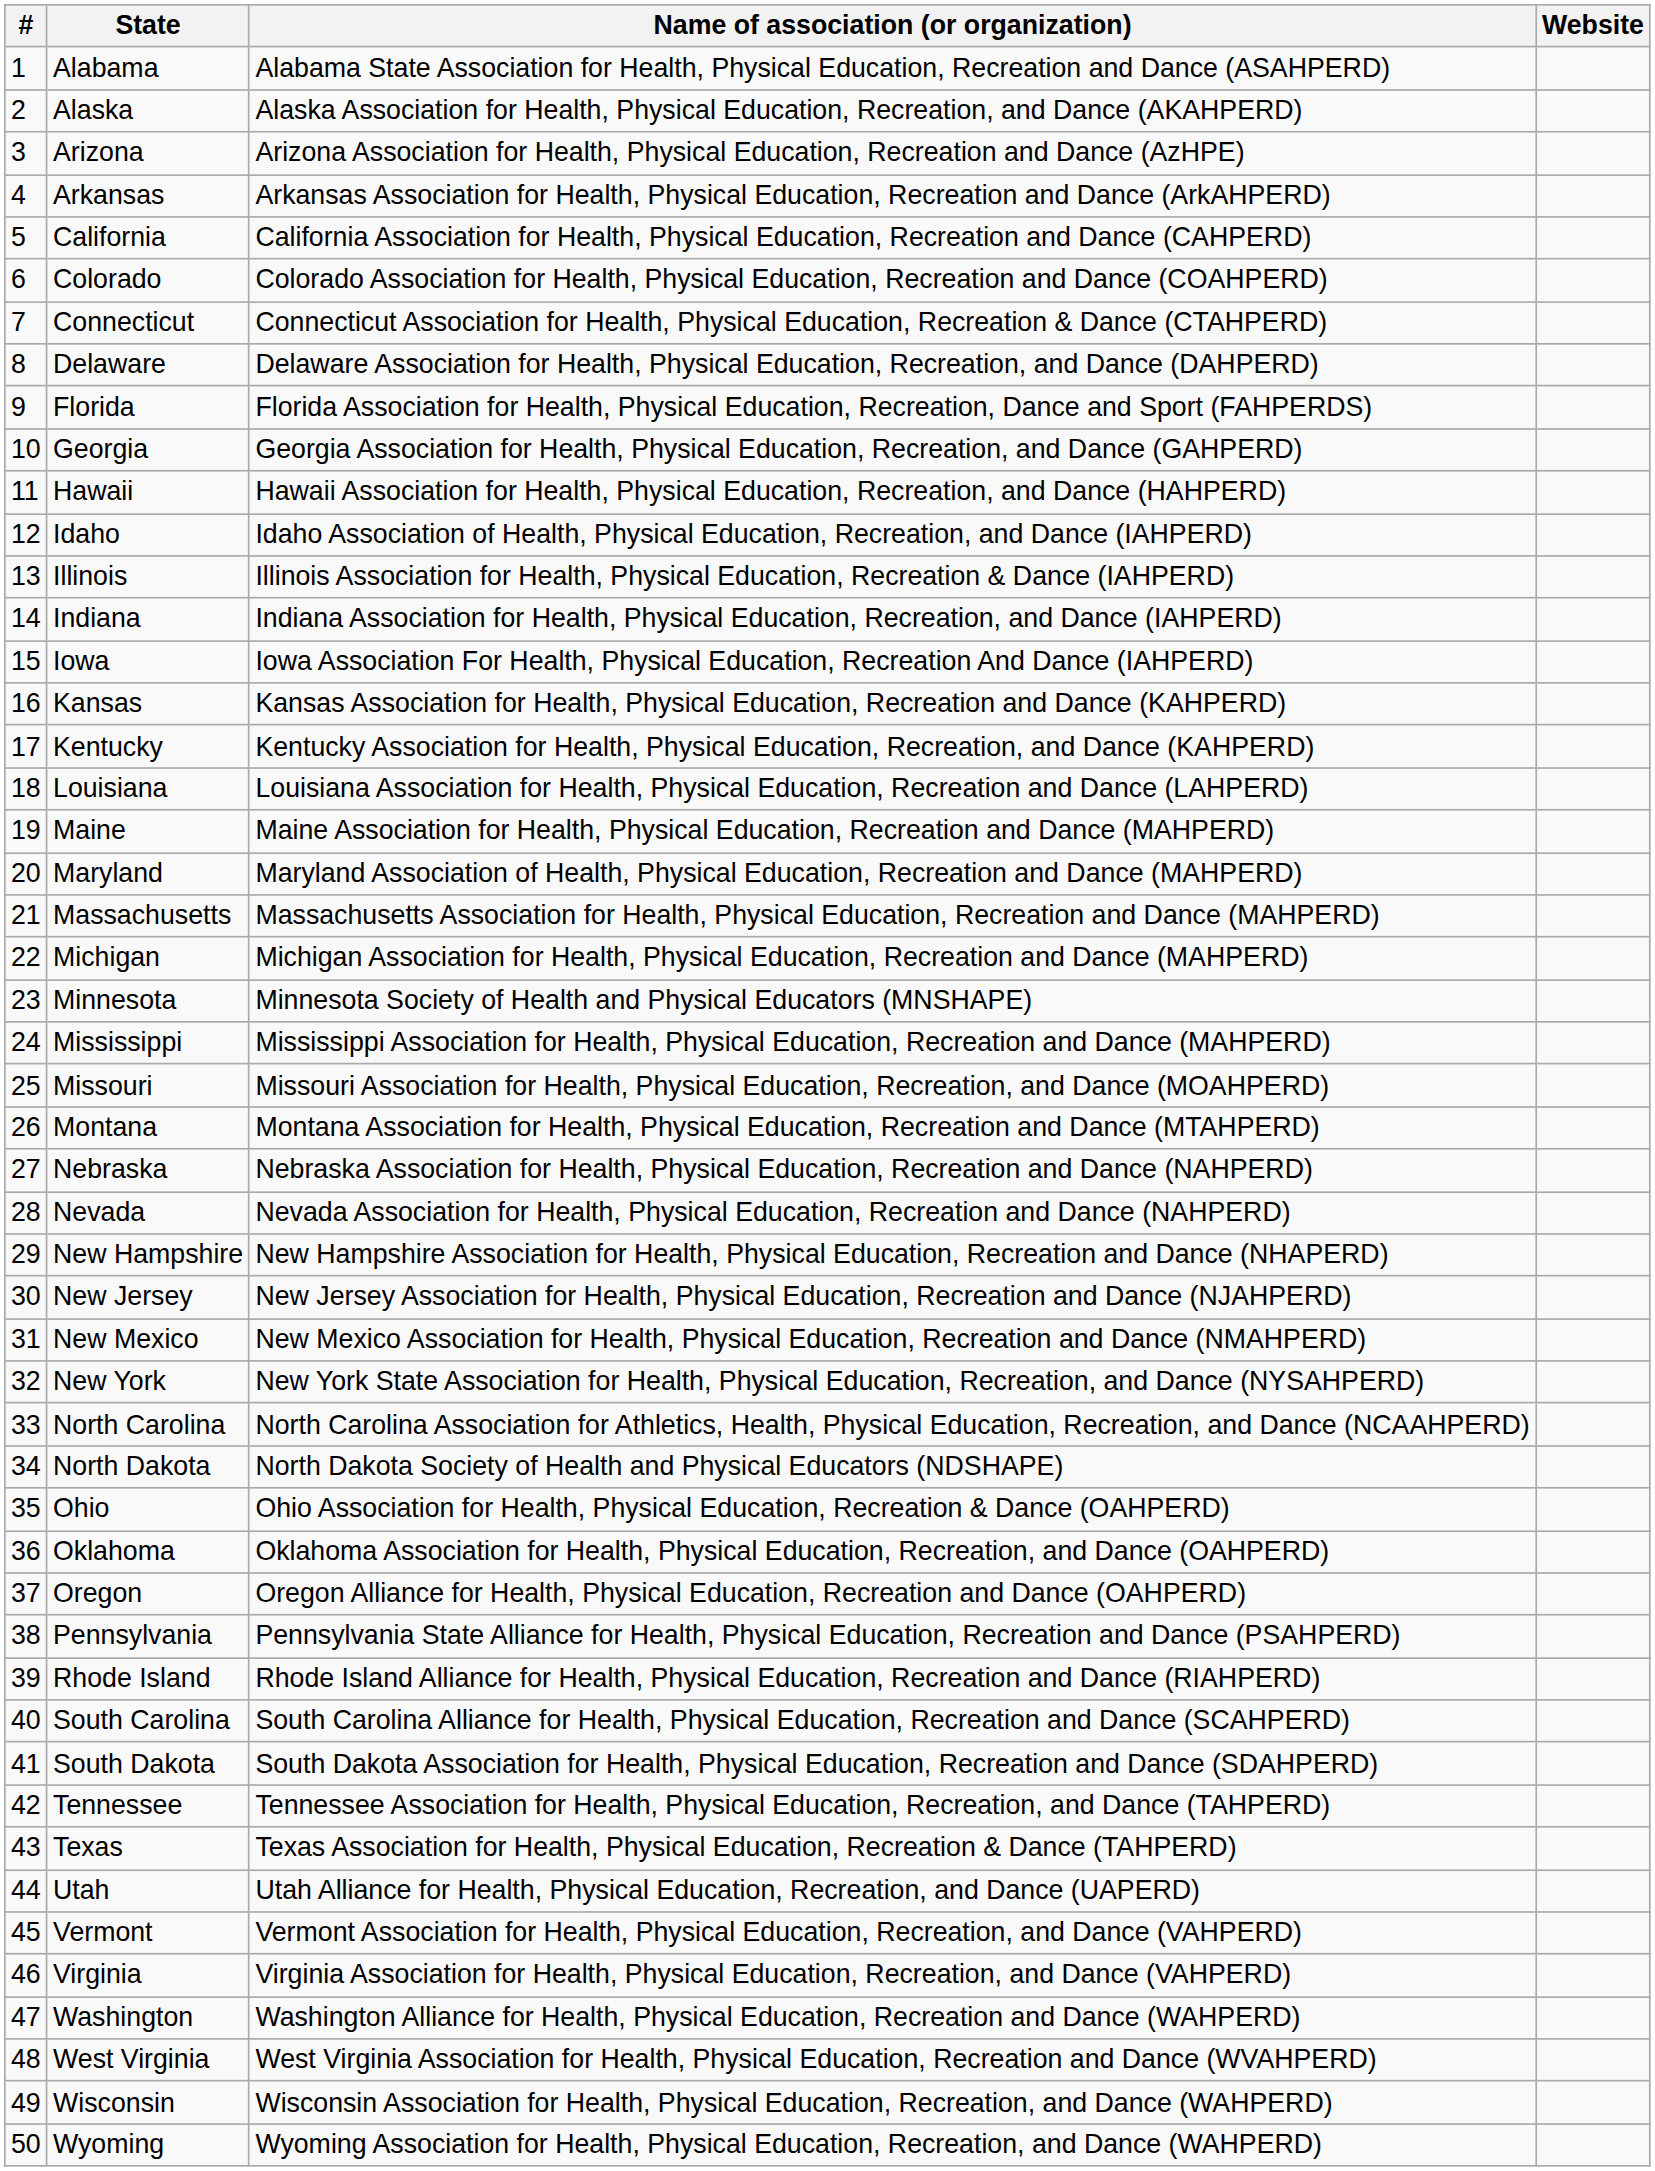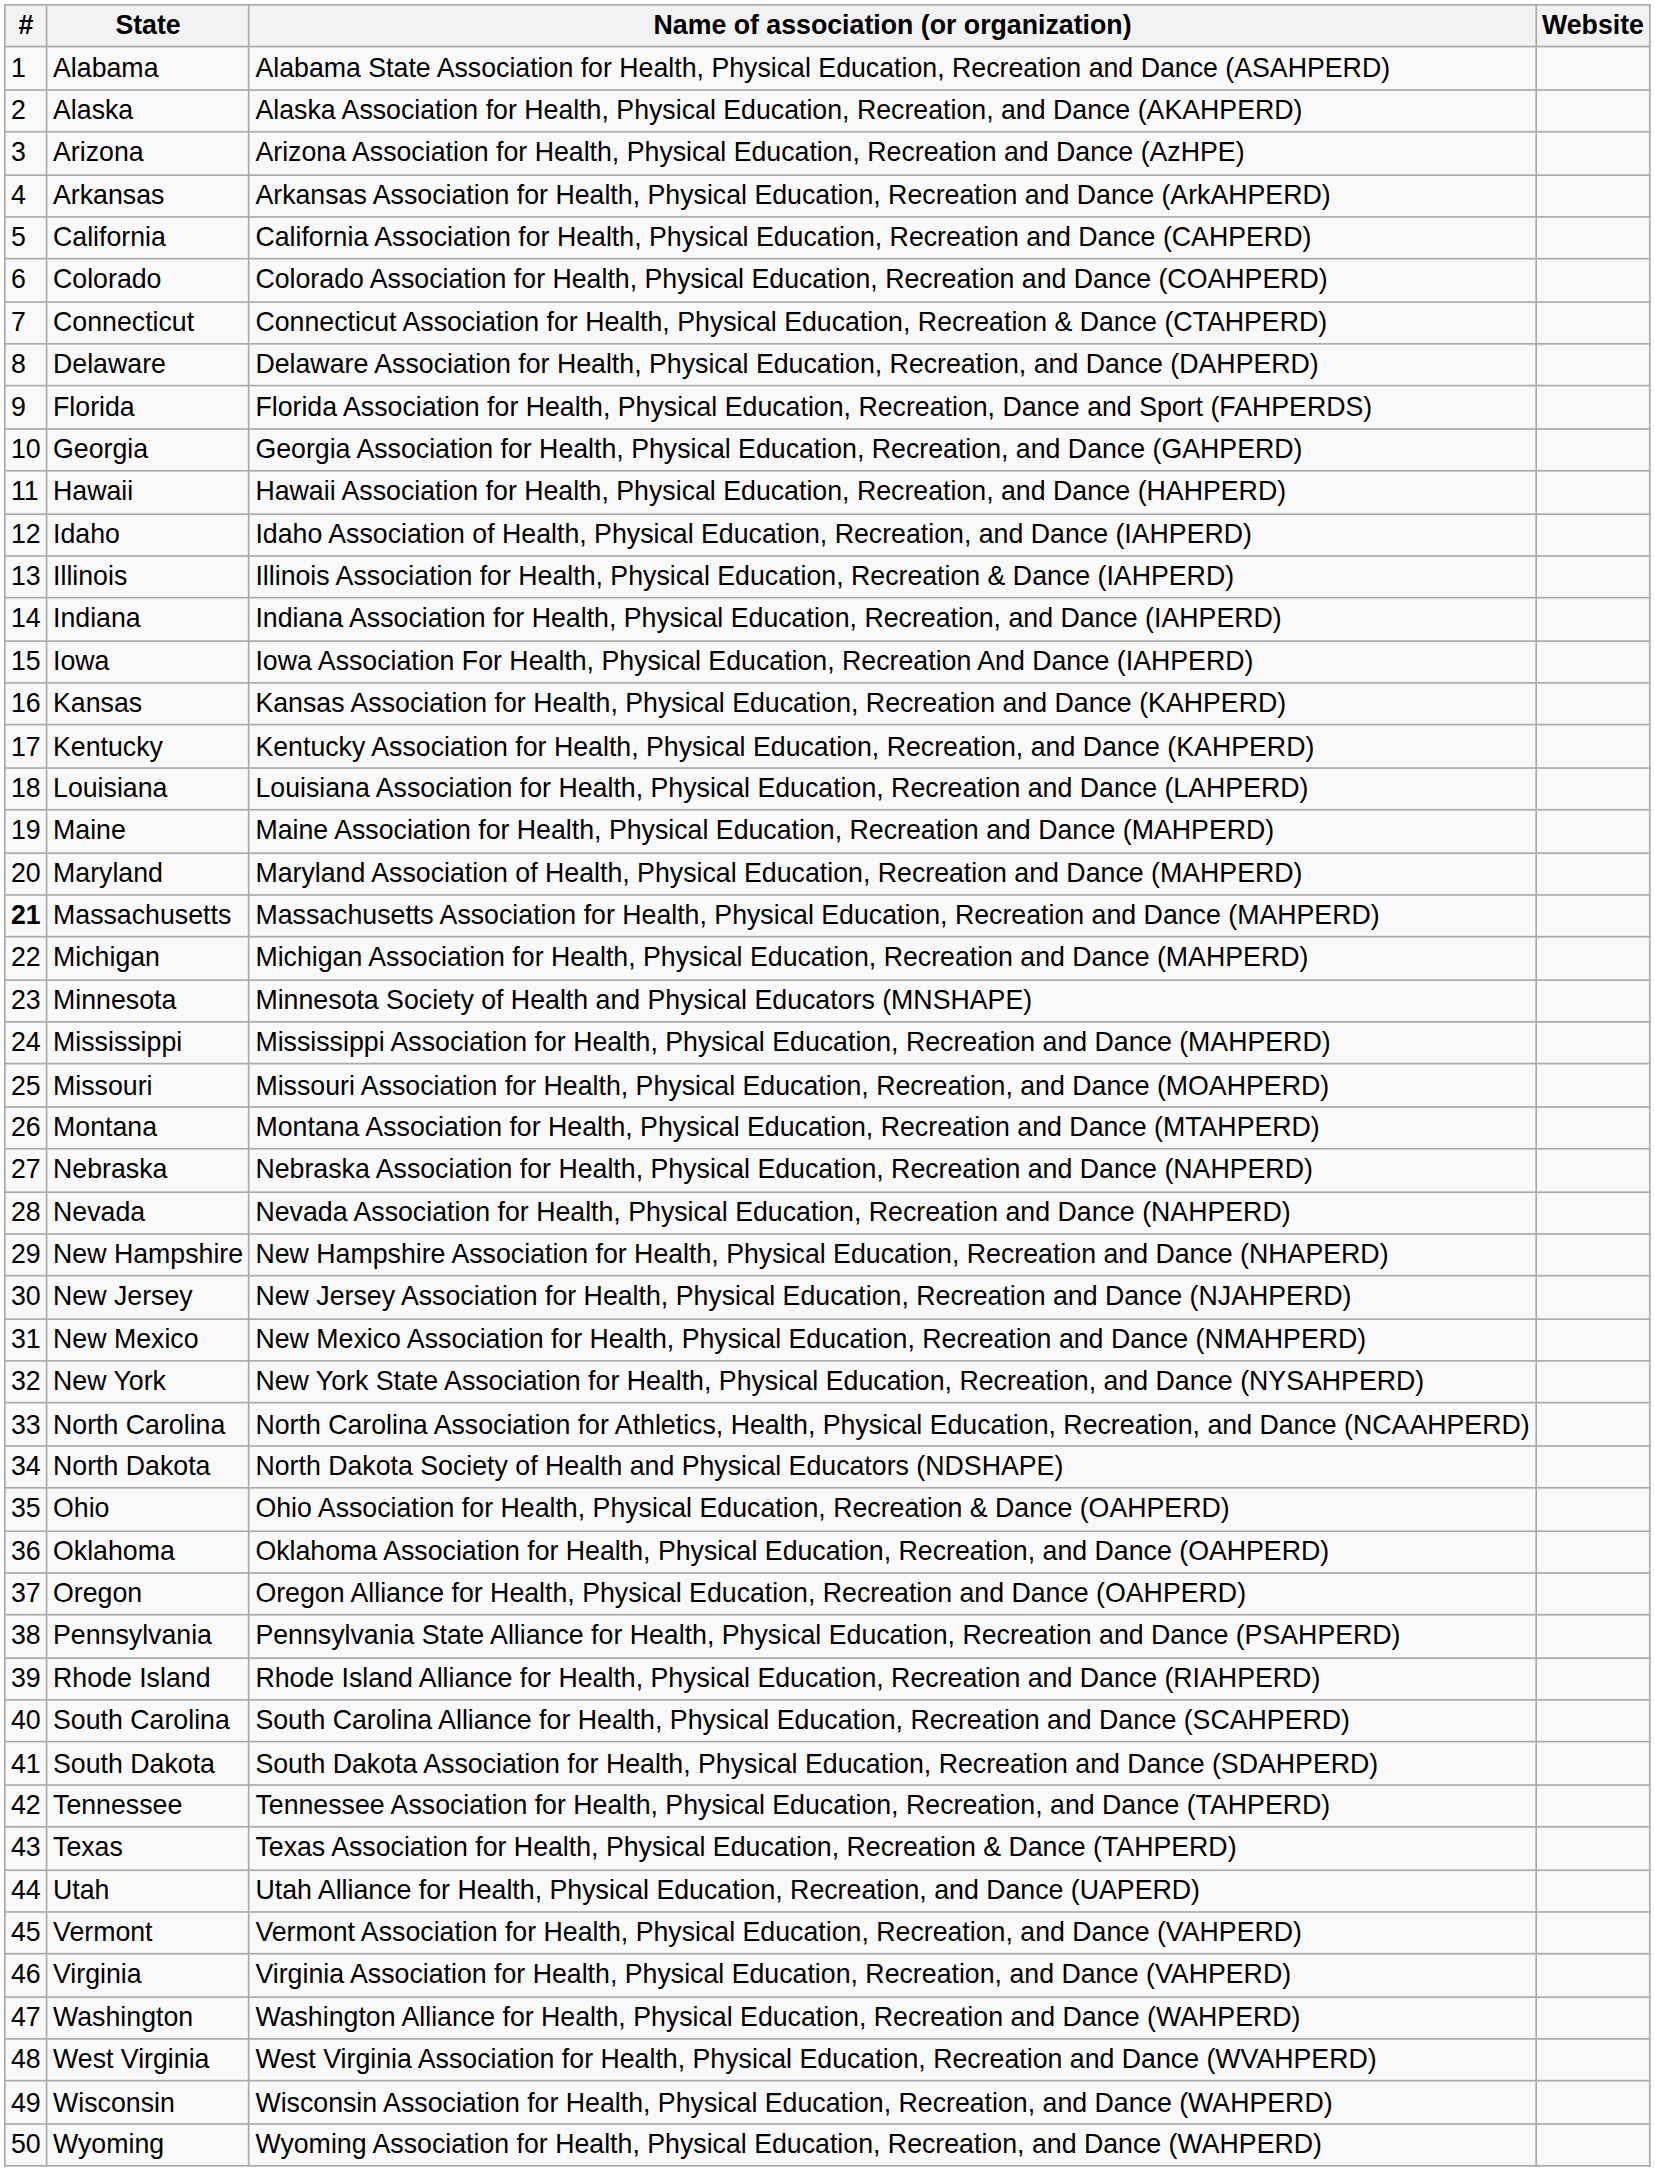(26, 915) normal -> (26, 915) bold
